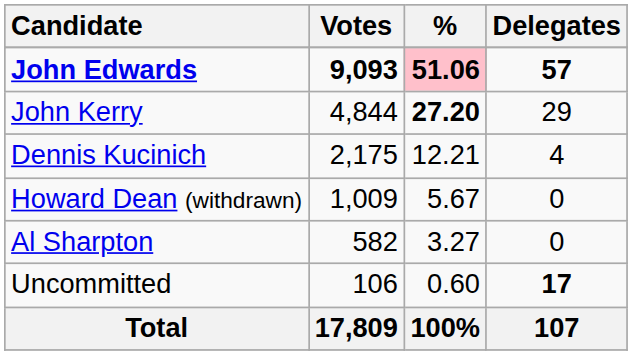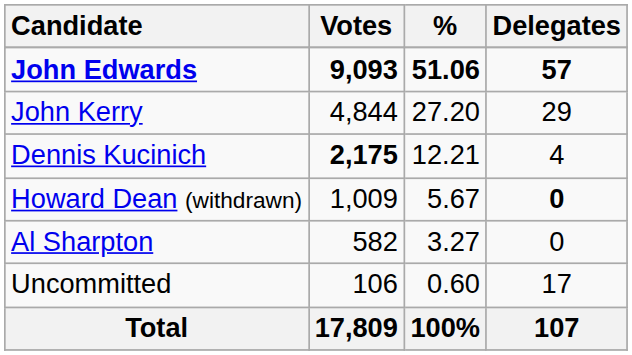(446, 69) pink background -> (446, 69) no background
(446, 112) bold -> (446, 112) normal
(364, 155) normal -> (364, 155) bold
(557, 198) normal -> (557, 198) bold
(557, 284) bold -> (557, 284) normal
